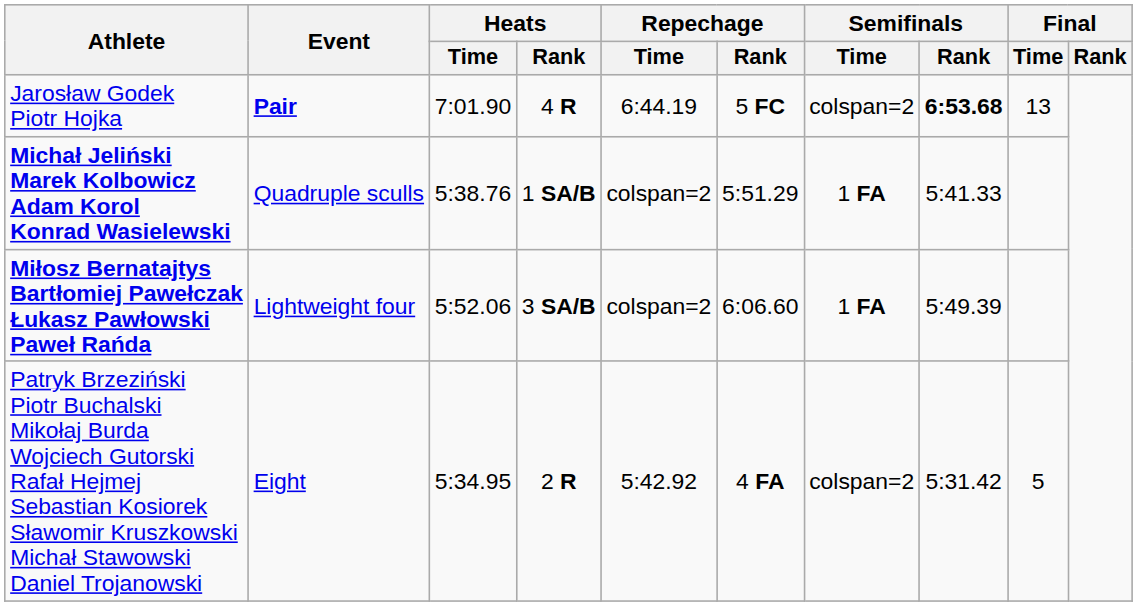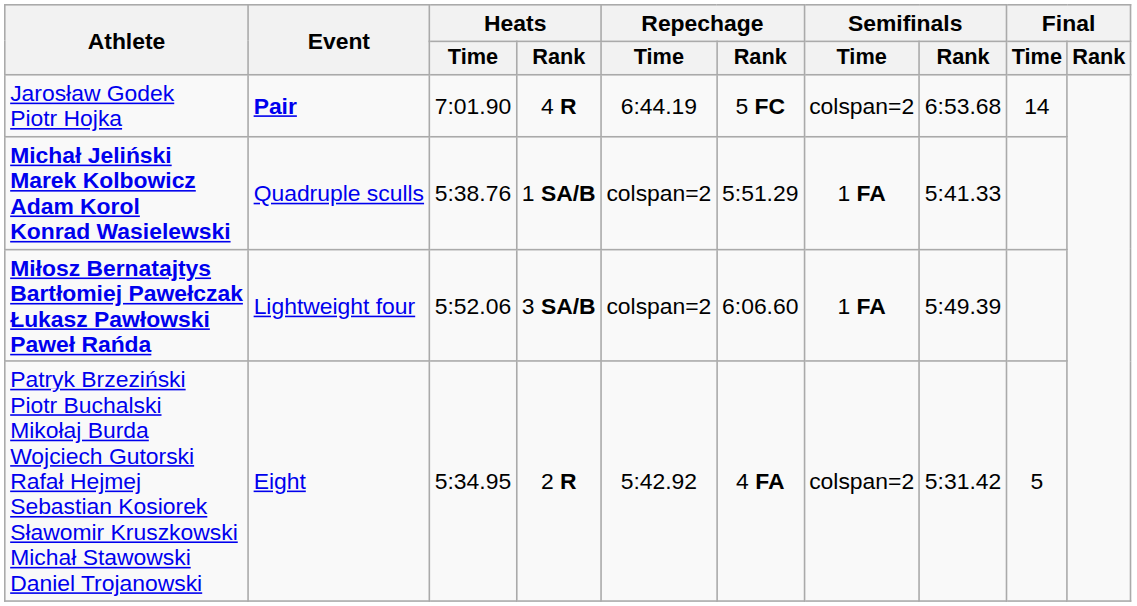(964, 106) bold -> (963, 106) normal
(1038, 106) 13 -> (1037, 106) 14
